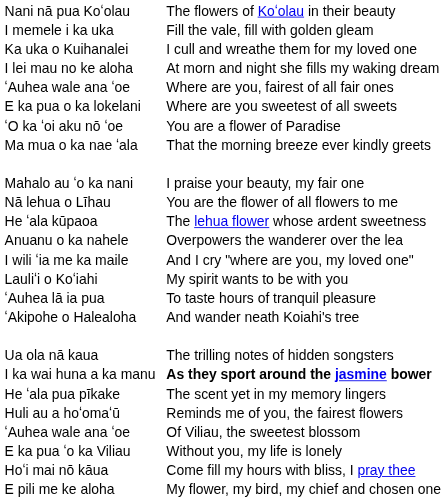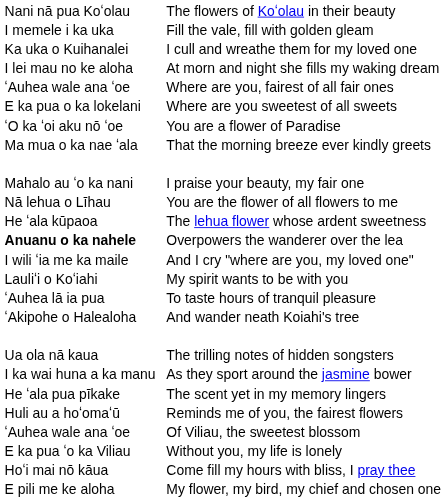(67, 241) normal -> (70, 241) bold
(299, 375) bold -> (289, 375) normal
